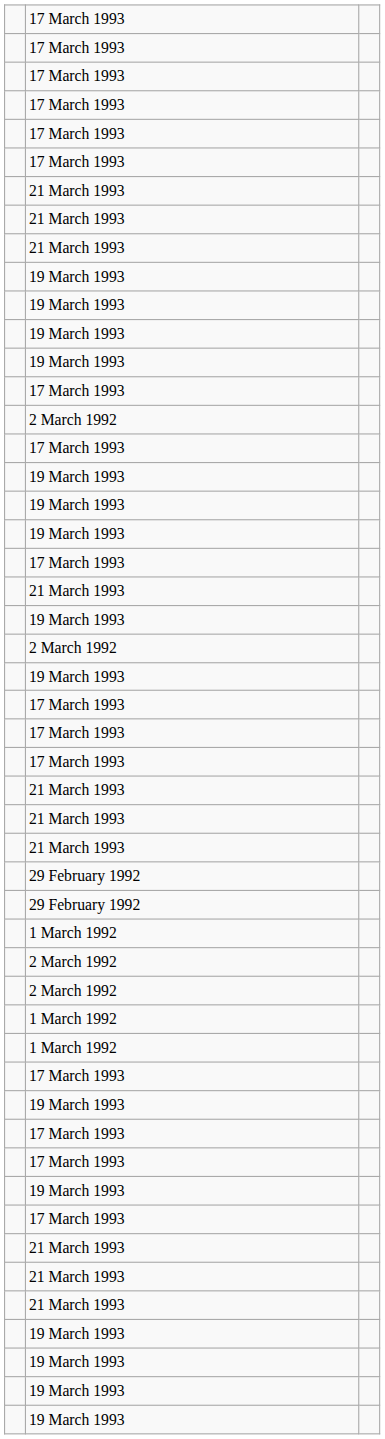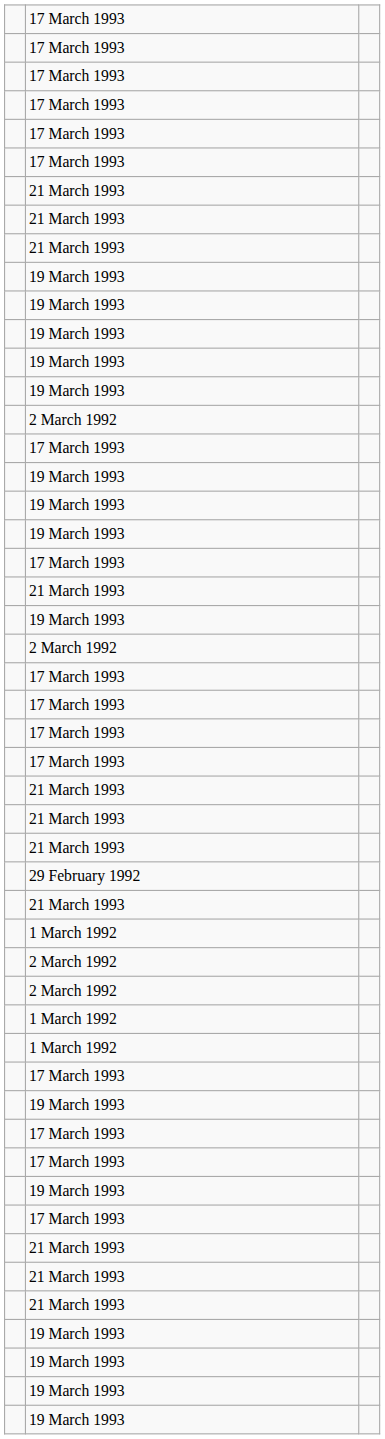(77, 390) 17 March 1993 -> (77, 390) 19 March 1993
(77, 676) 19 March 1993 -> (77, 676) 17 March 1993
(85, 904) 29 February 1992 -> (77, 904) 21 March 1993
